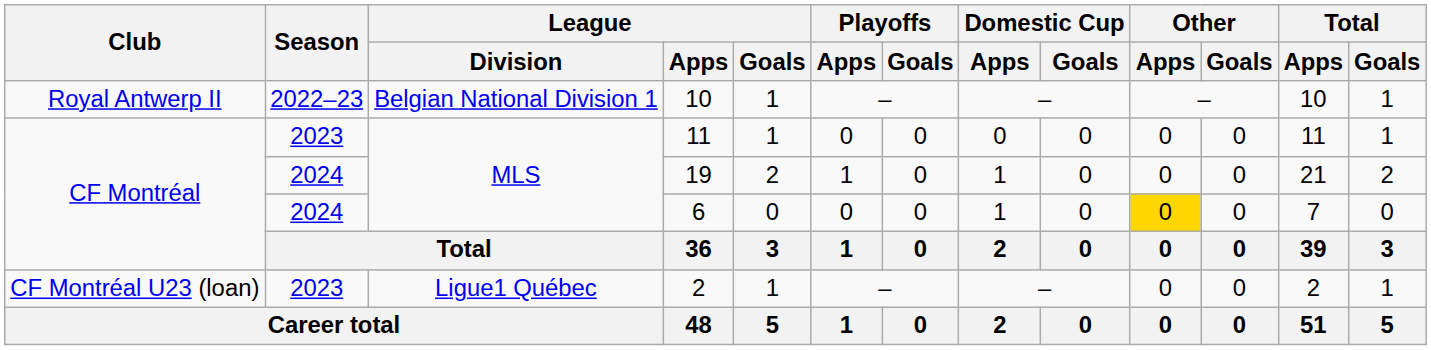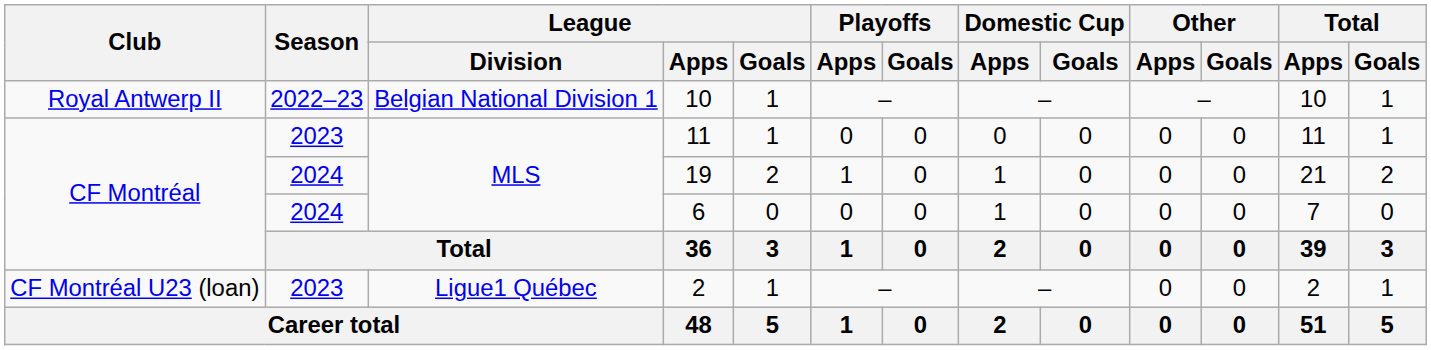(1165, 212) gold background -> (1165, 212) no background
